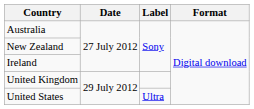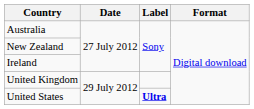(153, 96) normal -> (154, 96) bold
